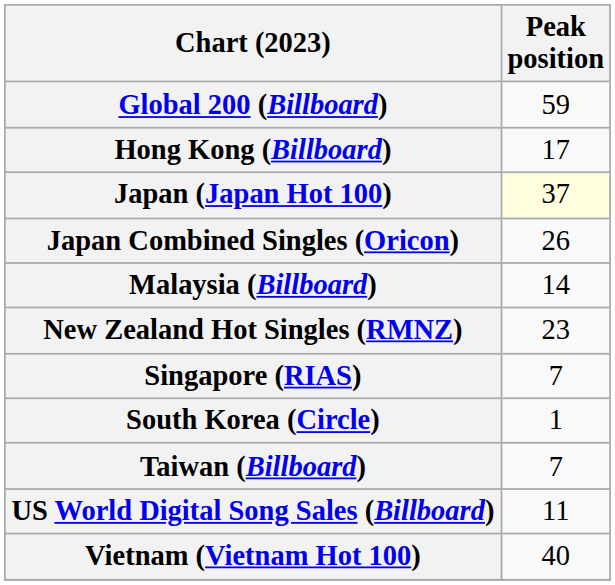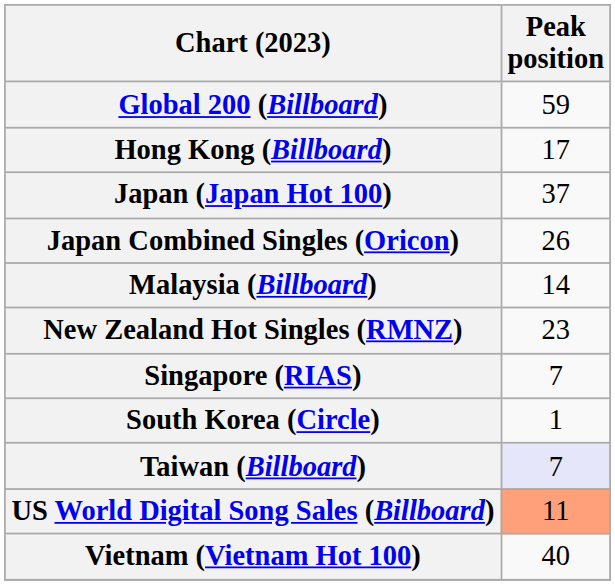(556, 194) lightyellow background -> (556, 194) no background
(556, 465) no background -> (556, 465) lavender background
(556, 510) no background -> (556, 510) lightsalmon background
